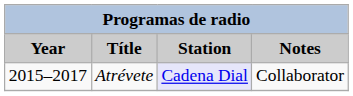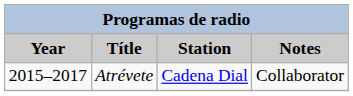(205, 76) lavender background -> (205, 76) no background
